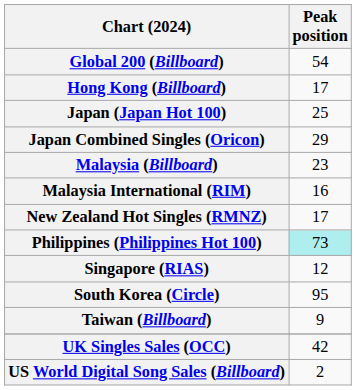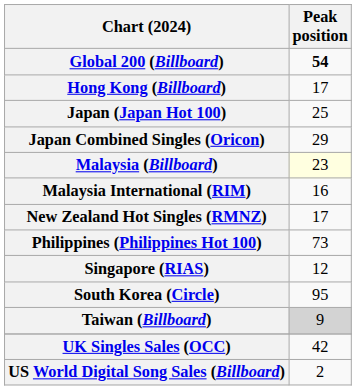(320, 61) normal -> (320, 61) bold
(320, 165) no background -> (320, 165) lightyellow background
(320, 242) paleturquoise background -> (320, 242) no background
(320, 320) no background -> (320, 320) lightgrey background
